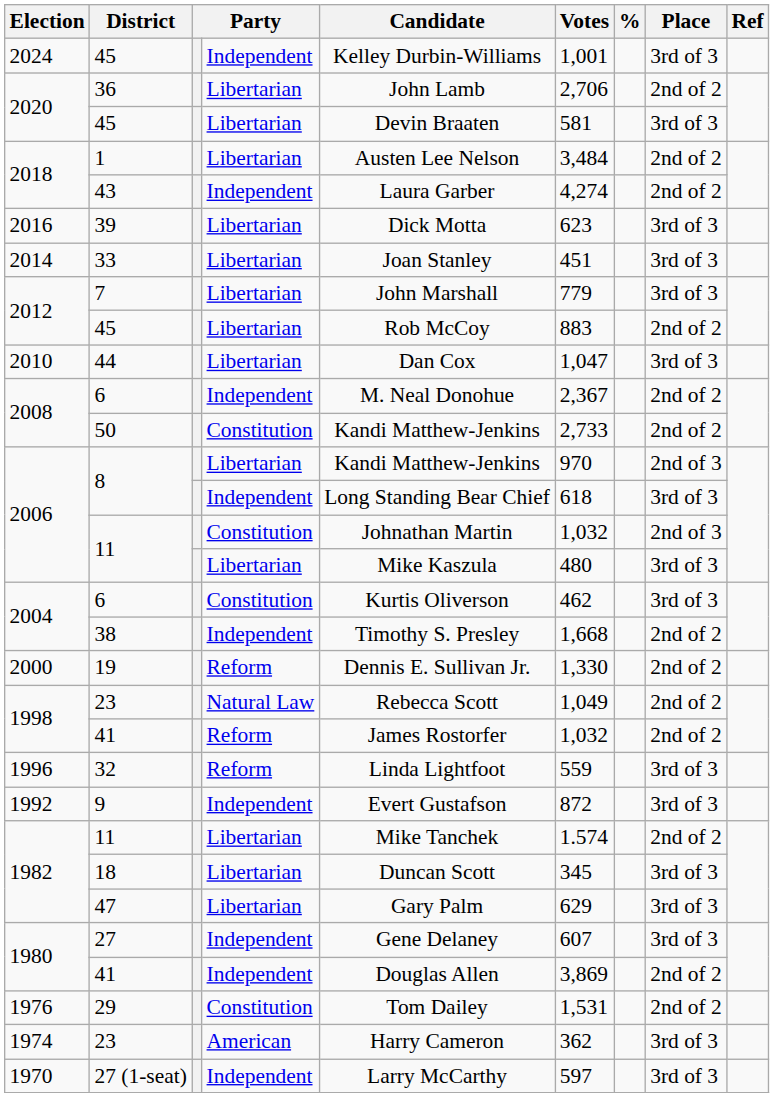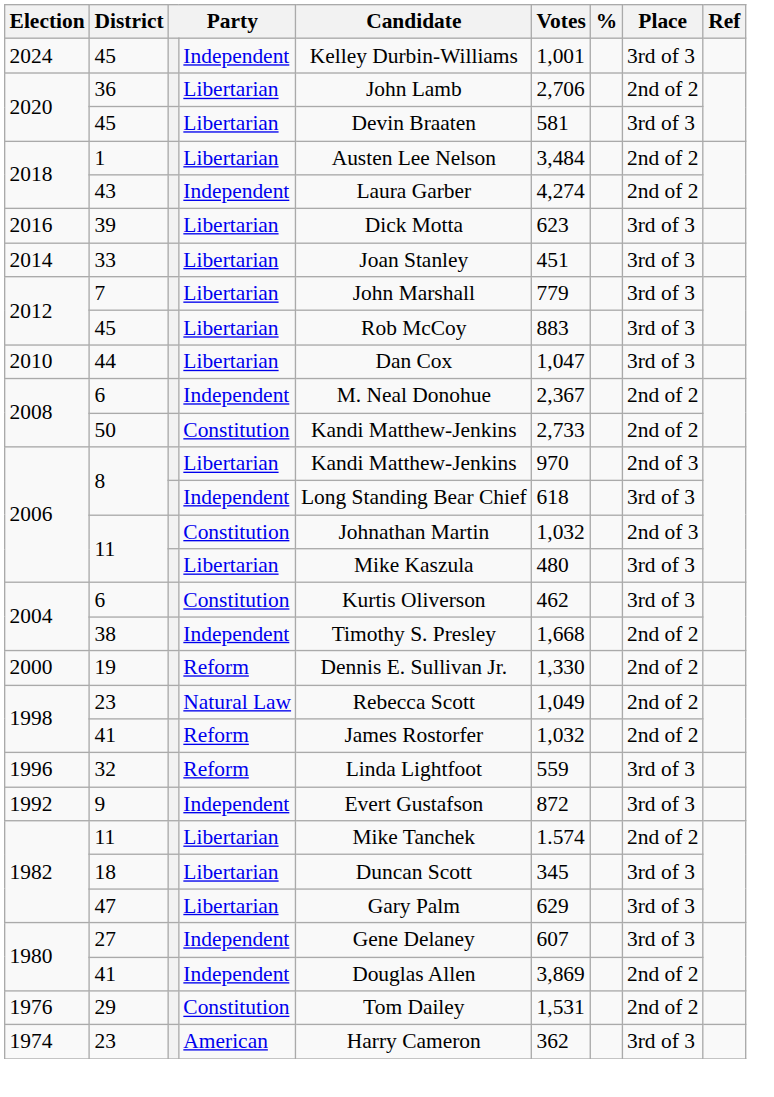(686, 327) 2nd of 2 -> (661, 327) 3rd of 3
- row: (31, 1075)
